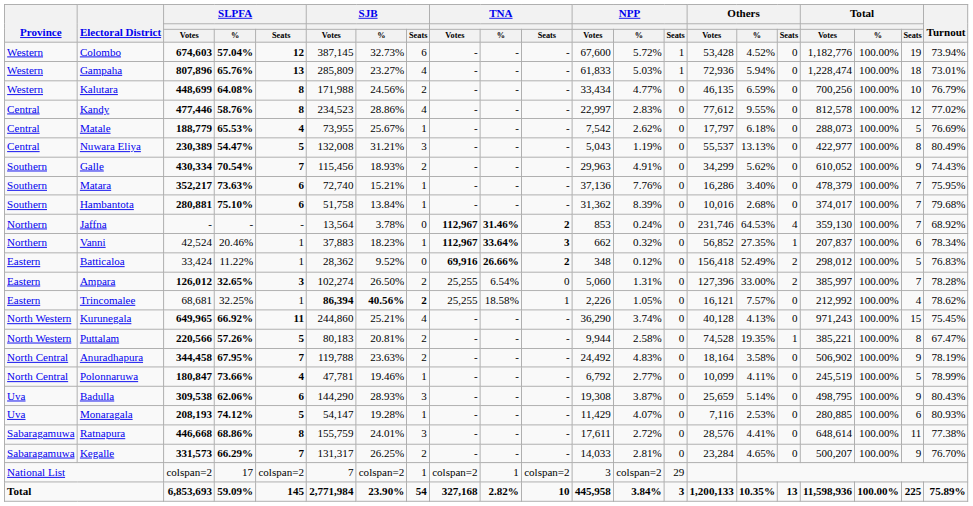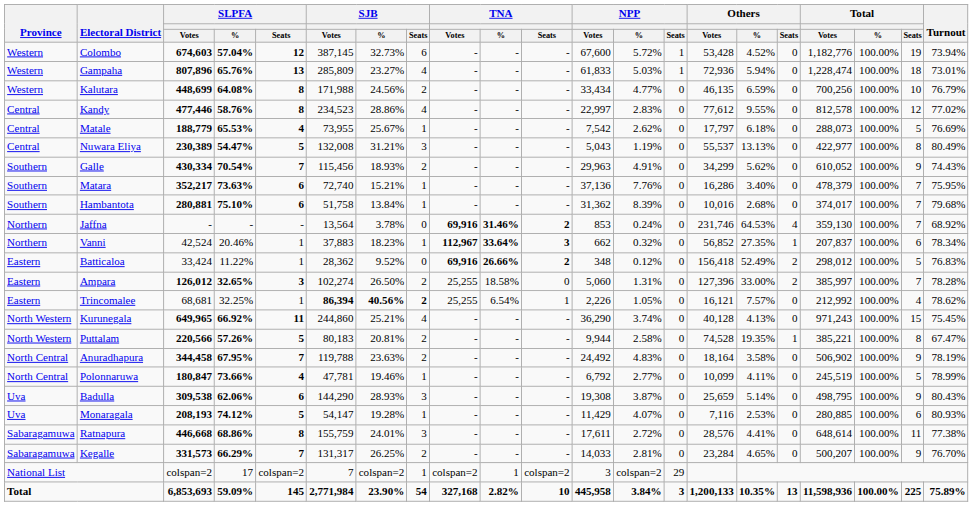(460, 223) 112,967 -> (462, 223) 69,916
(505, 281) 6.54% -> (502, 281) 18.58%
(502, 300) 18.58% -> (505, 300) 6.54%
